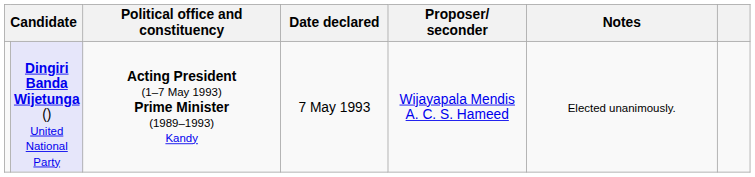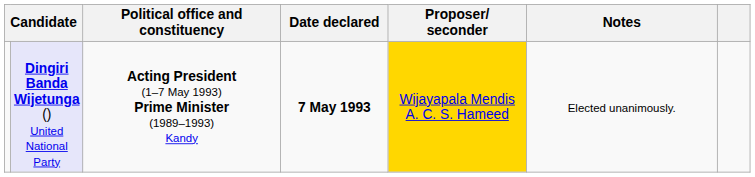(334, 106) normal -> (334, 106) bold
(457, 106) no background -> (457, 106) gold background
